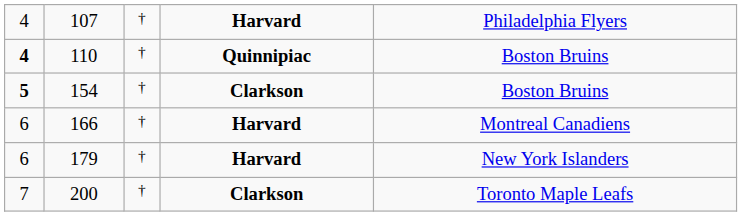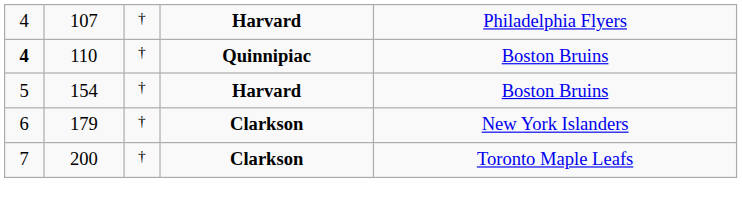(24, 90) bold -> (24, 90) normal
(267, 90) Clarkson -> (267, 90) Harvard
- row: (84, 125)
(267, 159) Harvard -> (267, 125) Clarkson
